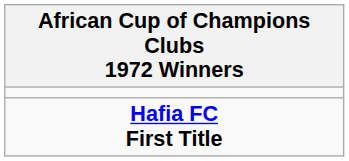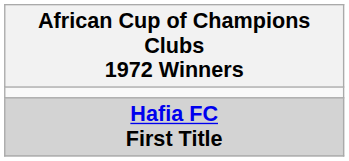(174, 126) no background -> (174, 126) lightgrey background
